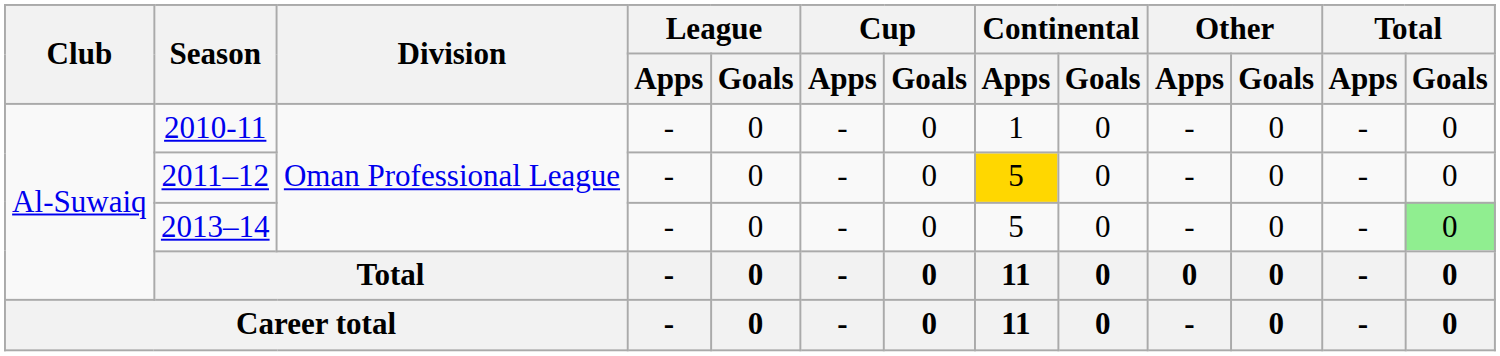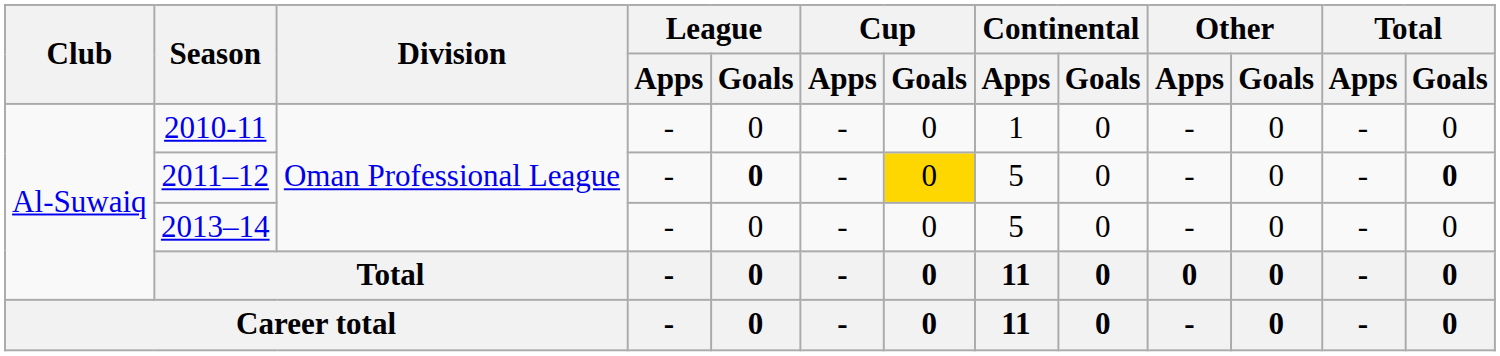(756, 176) normal -> (756, 176) bold
(929, 176) no background -> (929, 176) gold background
(1016, 176) gold background -> (1016, 176) no background
(1450, 176) normal -> (1450, 176) bold
(1450, 226) lightgreen background -> (1450, 226) no background
